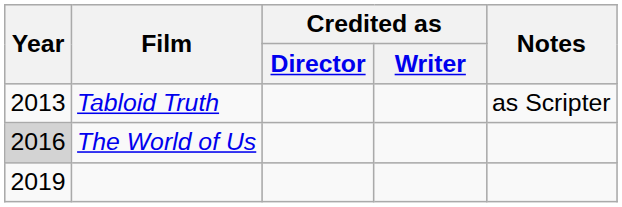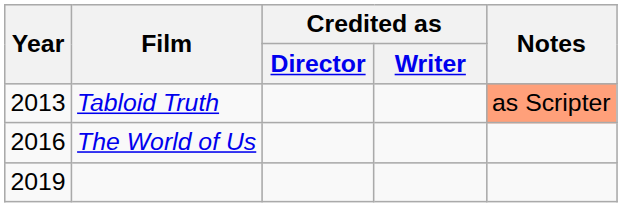(551, 102) no background -> (551, 102) lightsalmon background
(38, 142) lightgrey background -> (38, 142) no background
